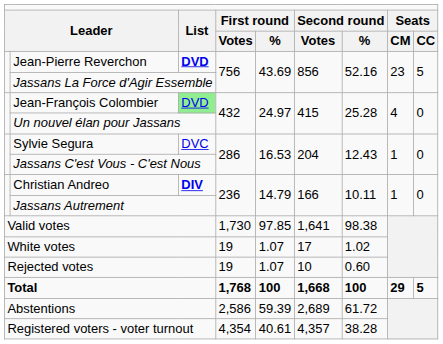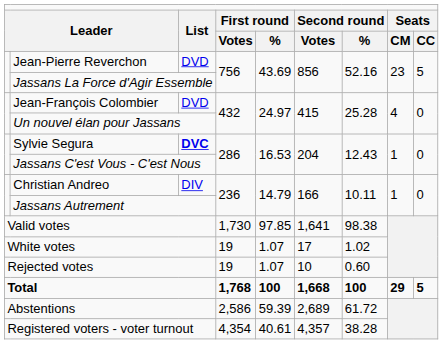(195, 61) bold -> (195, 61) normal
(195, 102) lightgreen background -> (195, 102) no background
(195, 144) normal -> (195, 144) bold
(192, 185) bold -> (192, 185) normal
